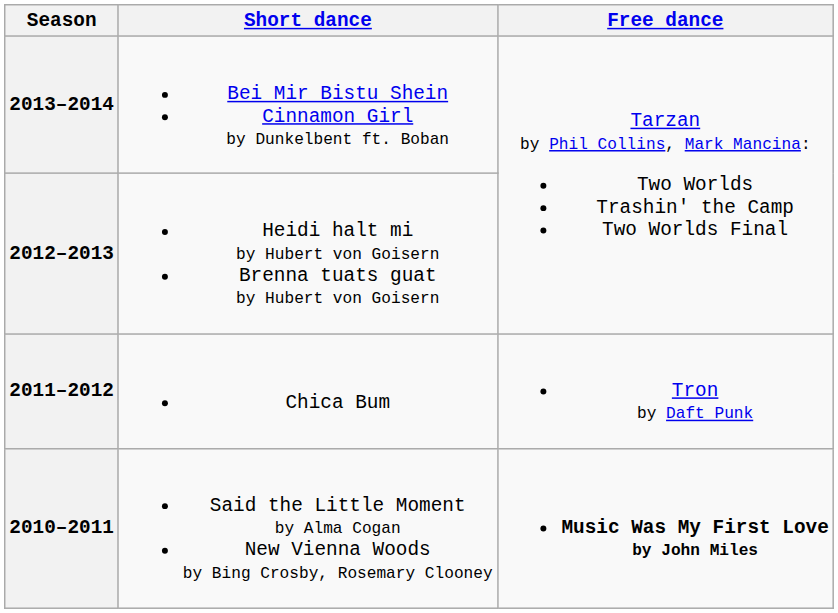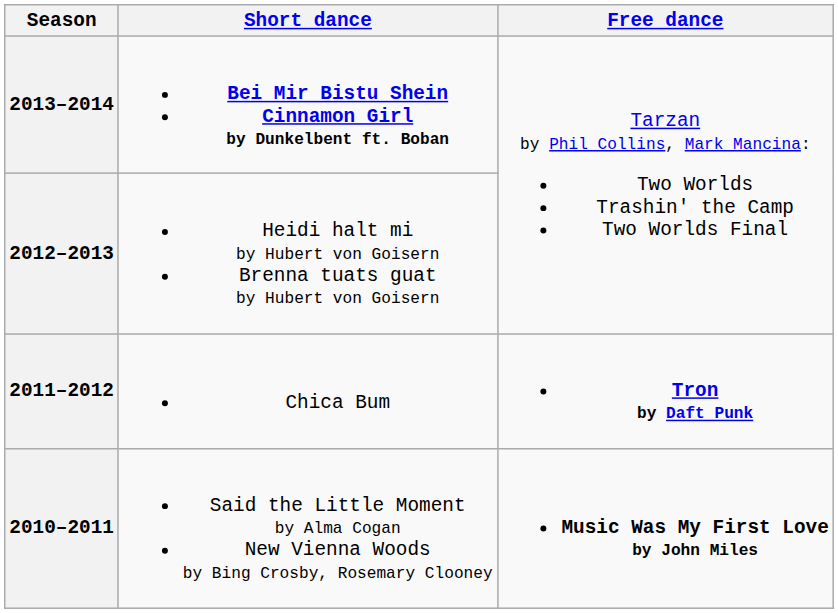(308, 116) normal -> (308, 116) bold
(665, 402) normal -> (665, 402) bold
